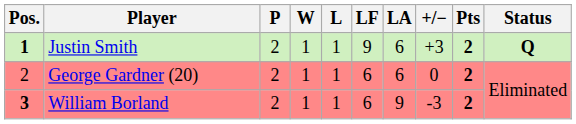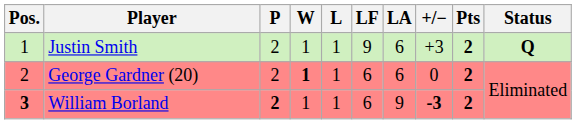(24, 47) bold -> (24, 47) normal
(306, 75) normal -> (306, 75) bold
(275, 103) normal -> (275, 103) bold
(434, 103) normal -> (434, 103) bold
